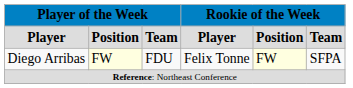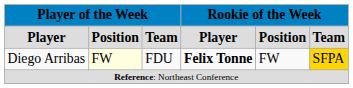(217, 59) normal -> (218, 59) bold
(266, 59) lightyellow background -> (269, 59) no background
(326, 59) no background -> (328, 59) gold background
